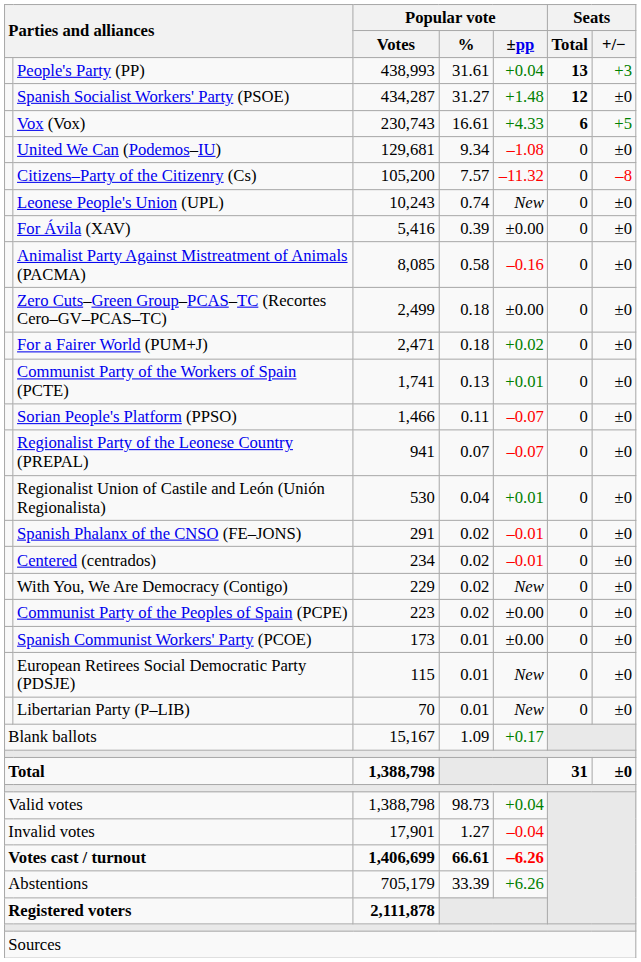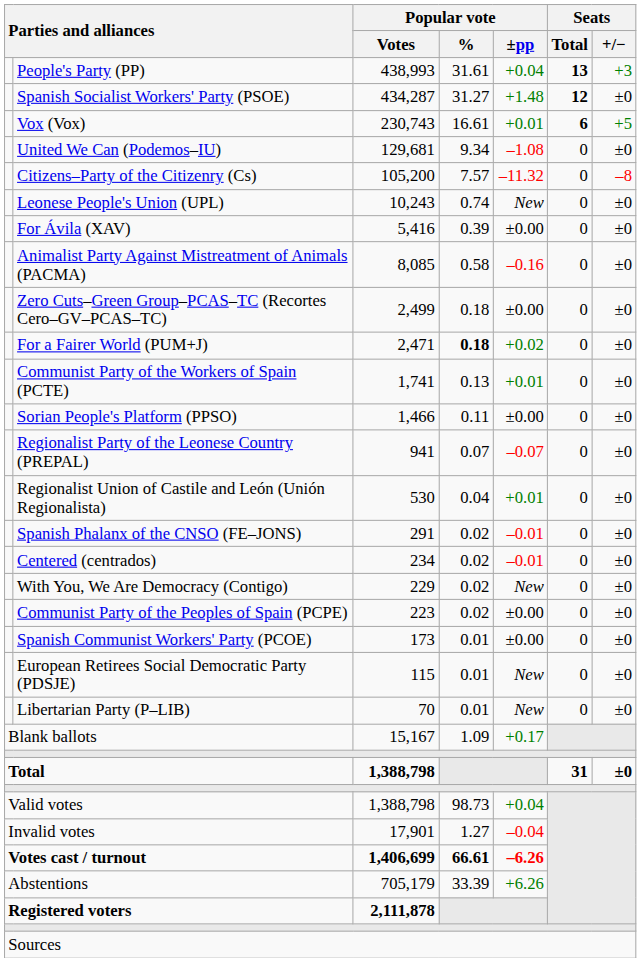(525, 123) +4.33 -> (525, 123) +0.01
(475, 345) normal -> (475, 345) bold
(525, 416) –0.07 -> (525, 416) ±0.00
